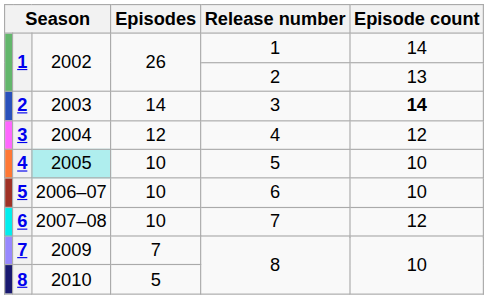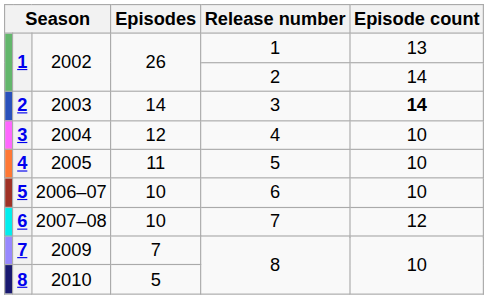(417, 47) 14 -> (417, 47) 13
(417, 76) 13 -> (417, 76) 14
(417, 134) 12 -> (417, 134) 10
(71, 163) paleturquoise background -> (71, 163) no background
(156, 163) 10 -> (156, 163) 11
